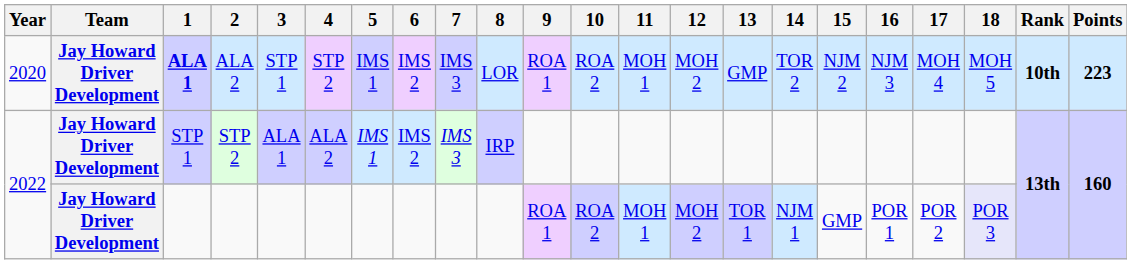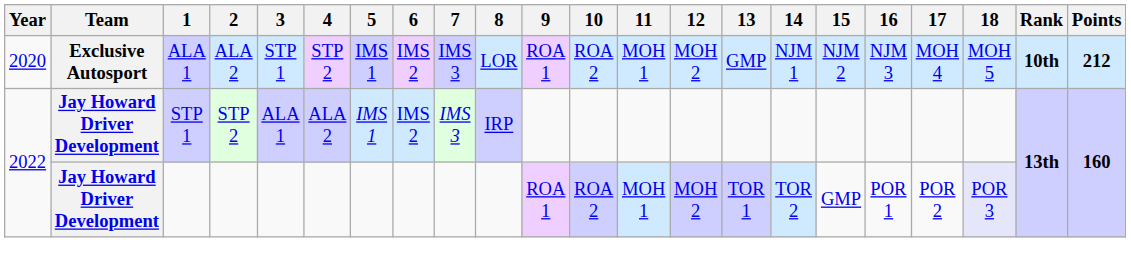(107, 72) Jay Howard Driver Development -> (107, 61) Exclusive Autosport
(187, 72) bold -> (187, 61) normal
(795, 72) TOR 2 -> (794, 61) NJM 1
(1098, 72) 223 -> (1097, 61) 212
(795, 221) NJM 1 -> (794, 199) TOR 2
